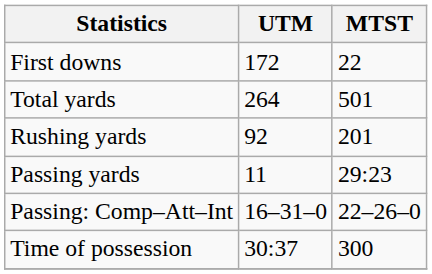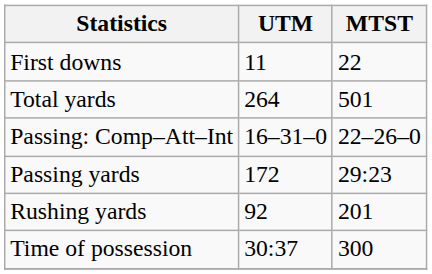(262, 61) 172 -> (256, 61) 11
rows swapped: (78, 136) <-> (122, 211)
(256, 174) 11 -> (262, 174) 172
